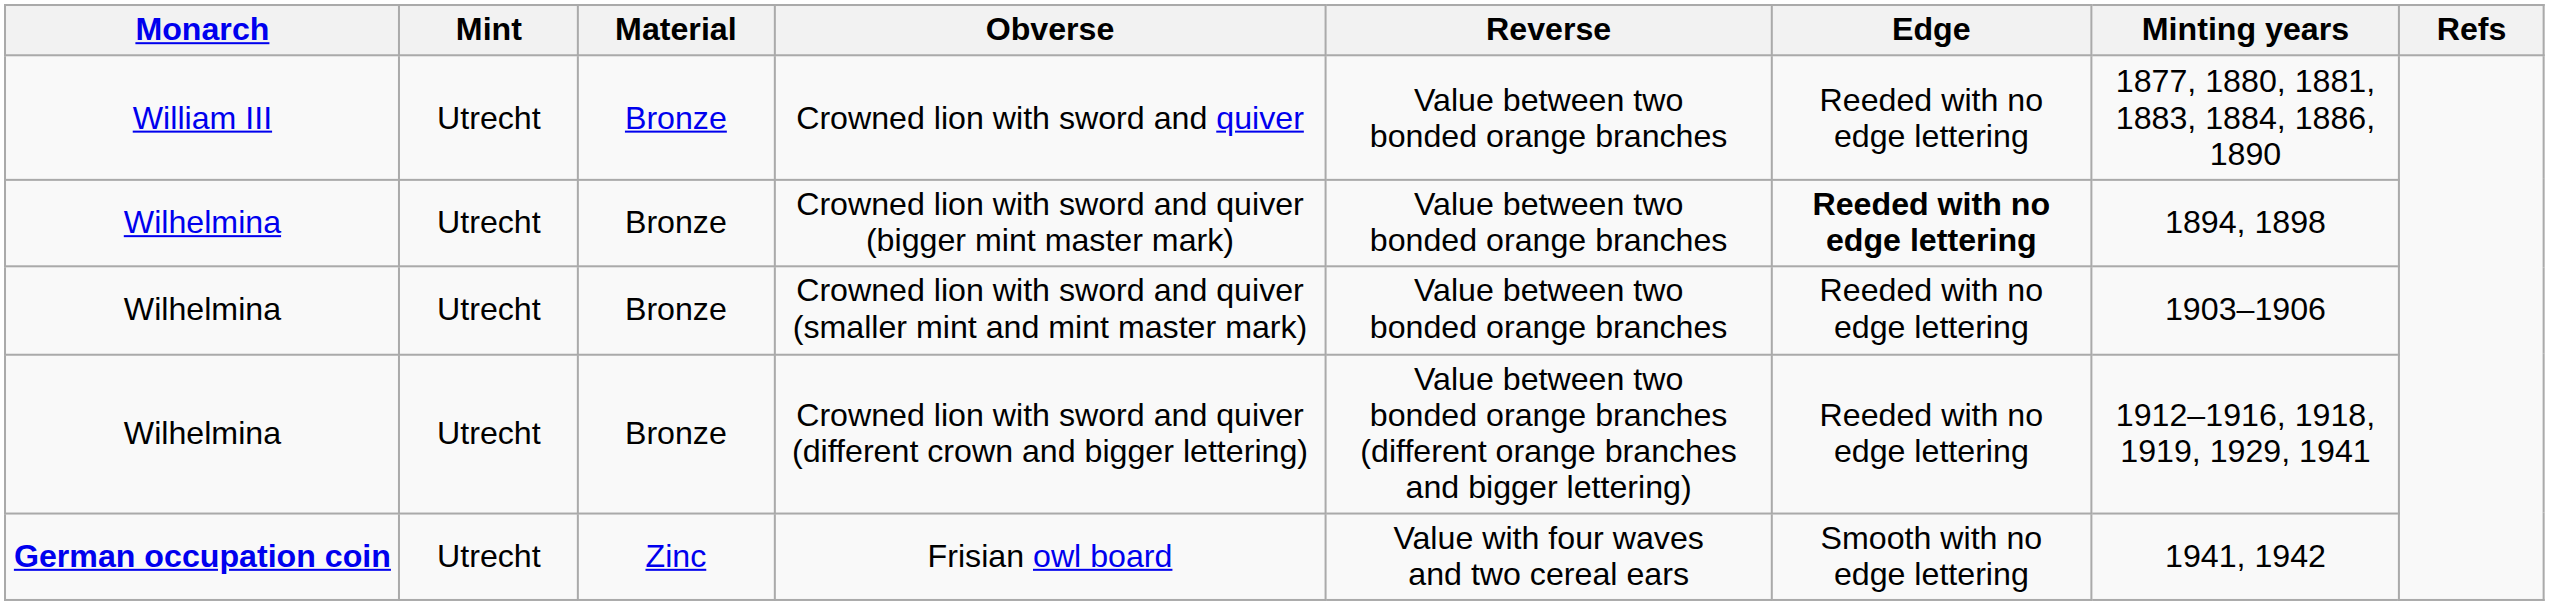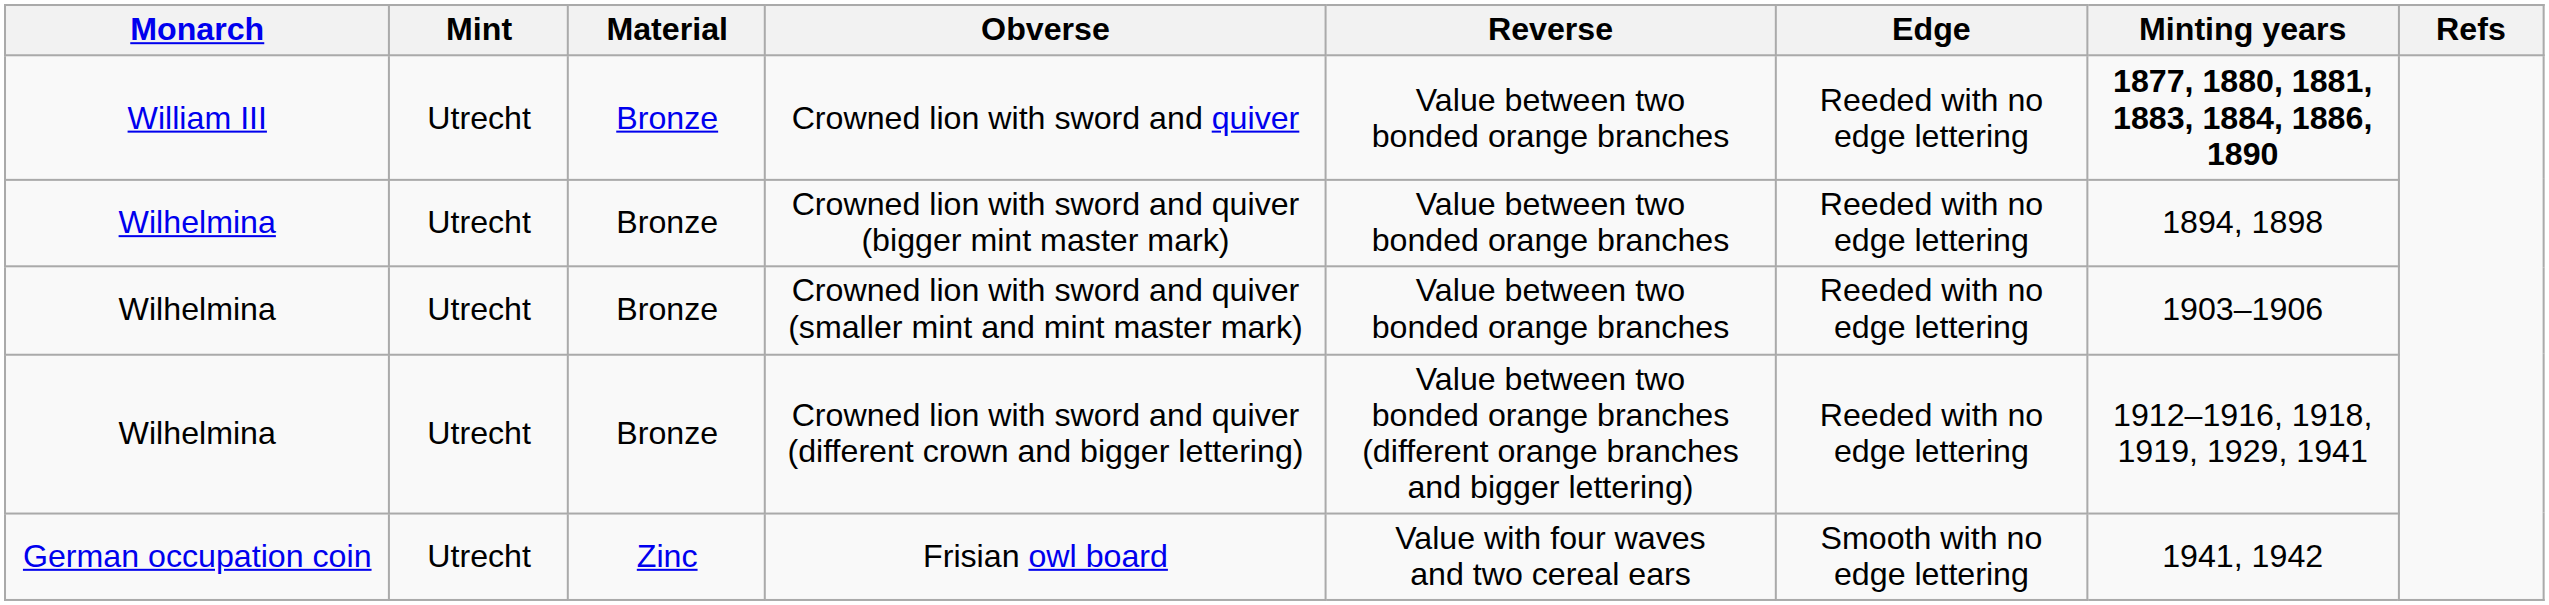(2245, 117) normal -> (2243, 117) bold
(1931, 222) bold -> (1931, 222) normal
(202, 556) bold -> (197, 556) normal
